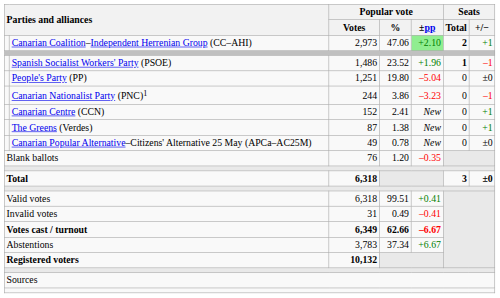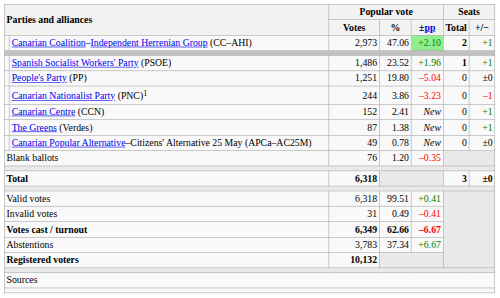(488, 63) –1 -> (487, 63) +1
